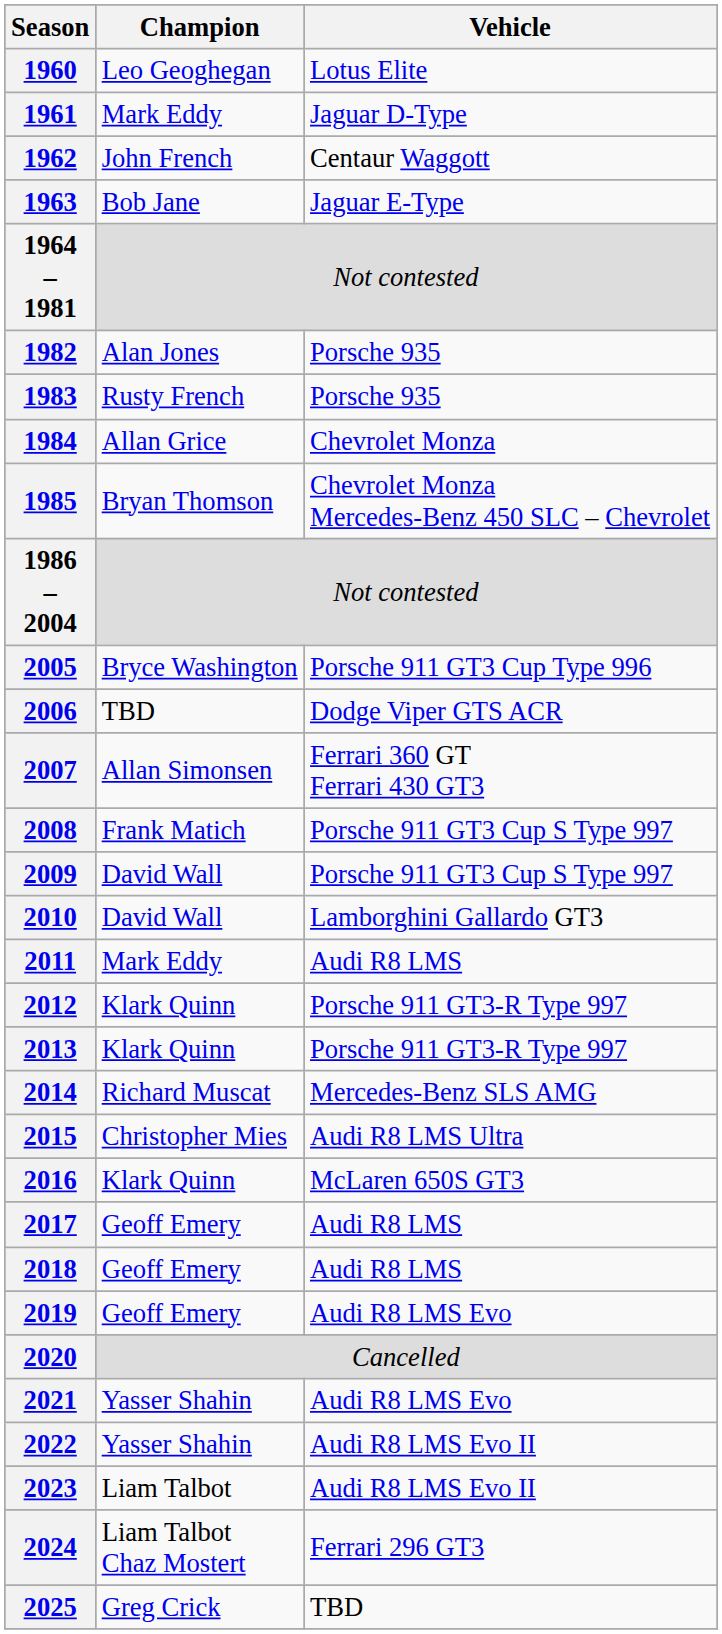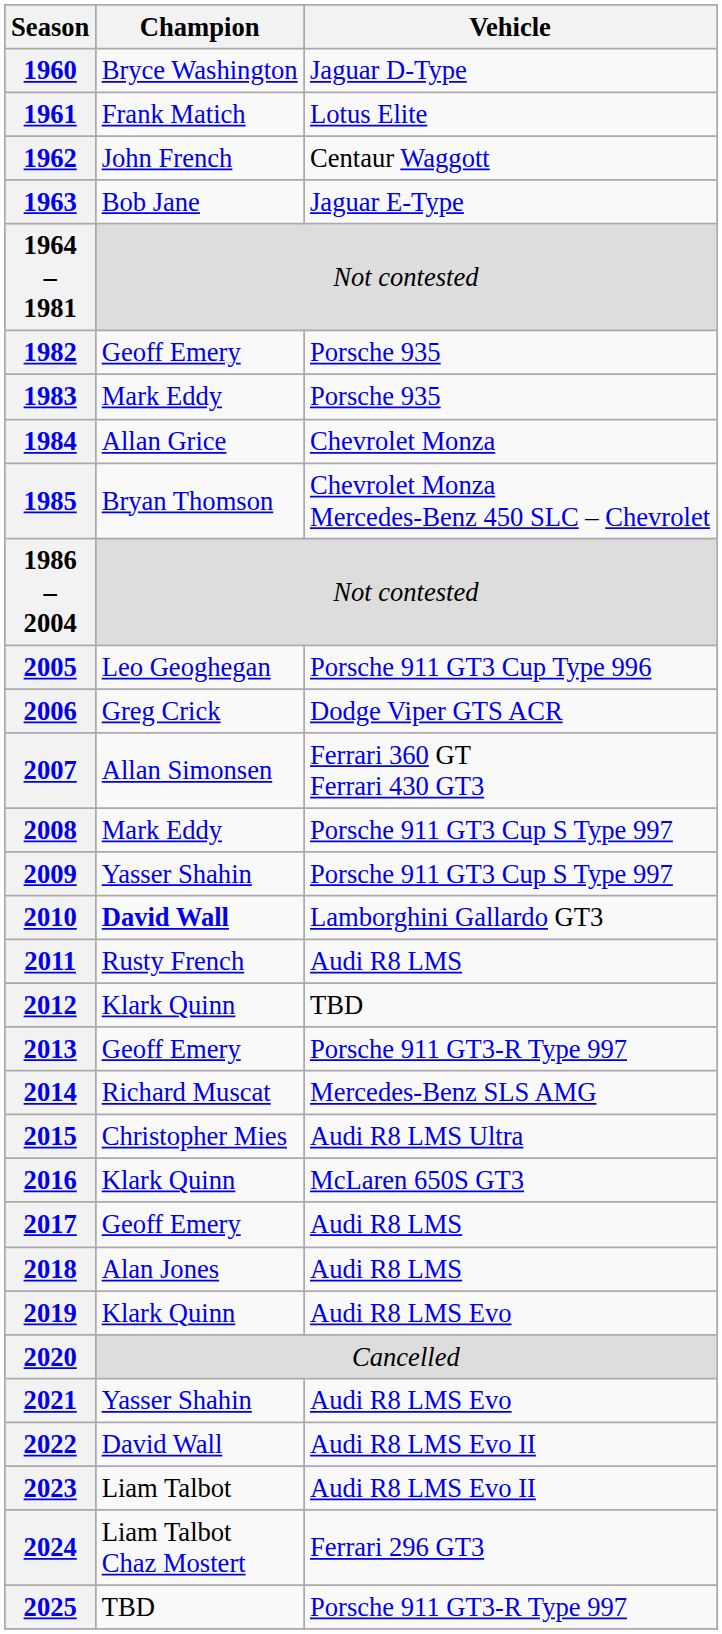(186, 70) Leo Geoghegan -> (200, 70) Bryce Washington
(369, 70) Lotus Elite -> (388, 70) Jaguar D-Type
(162, 114) Mark Eddy -> (174, 114) Frank Matich
(388, 114) Jaguar D-Type -> (369, 114) Lotus Elite
(160, 352) Alan Jones -> (171, 352) Geoff Emery
(173, 396) Rusty French -> (162, 396) Mark Eddy
(200, 666) Bryce Washington -> (186, 666) Leo Geoghegan
(128, 710) TBD -> (161, 710) Greg Crick
(174, 829) Frank Matich -> (162, 829) Mark Eddy
(162, 873) David Wall -> (177, 873) Yasser Shahin
(162, 917) normal -> (165, 917) bold
(162, 961) Mark Eddy -> (173, 961) Rusty French
(469, 1005) Porsche 911 GT3-R Type 997 -> (337, 1005) TBD
(169, 1048) Klark Quinn -> (171, 1048) Geoff Emery
(171, 1268) Geoff Emery -> (160, 1268) Alan Jones
(171, 1312) Geoff Emery -> (169, 1312) Klark Quinn
(177, 1443) Yasser Shahin -> (162, 1443) David Wall
(161, 1606) Greg Crick -> (128, 1606) TBD
(337, 1606) TBD -> (469, 1606) Porsche 911 GT3-R Type 997
